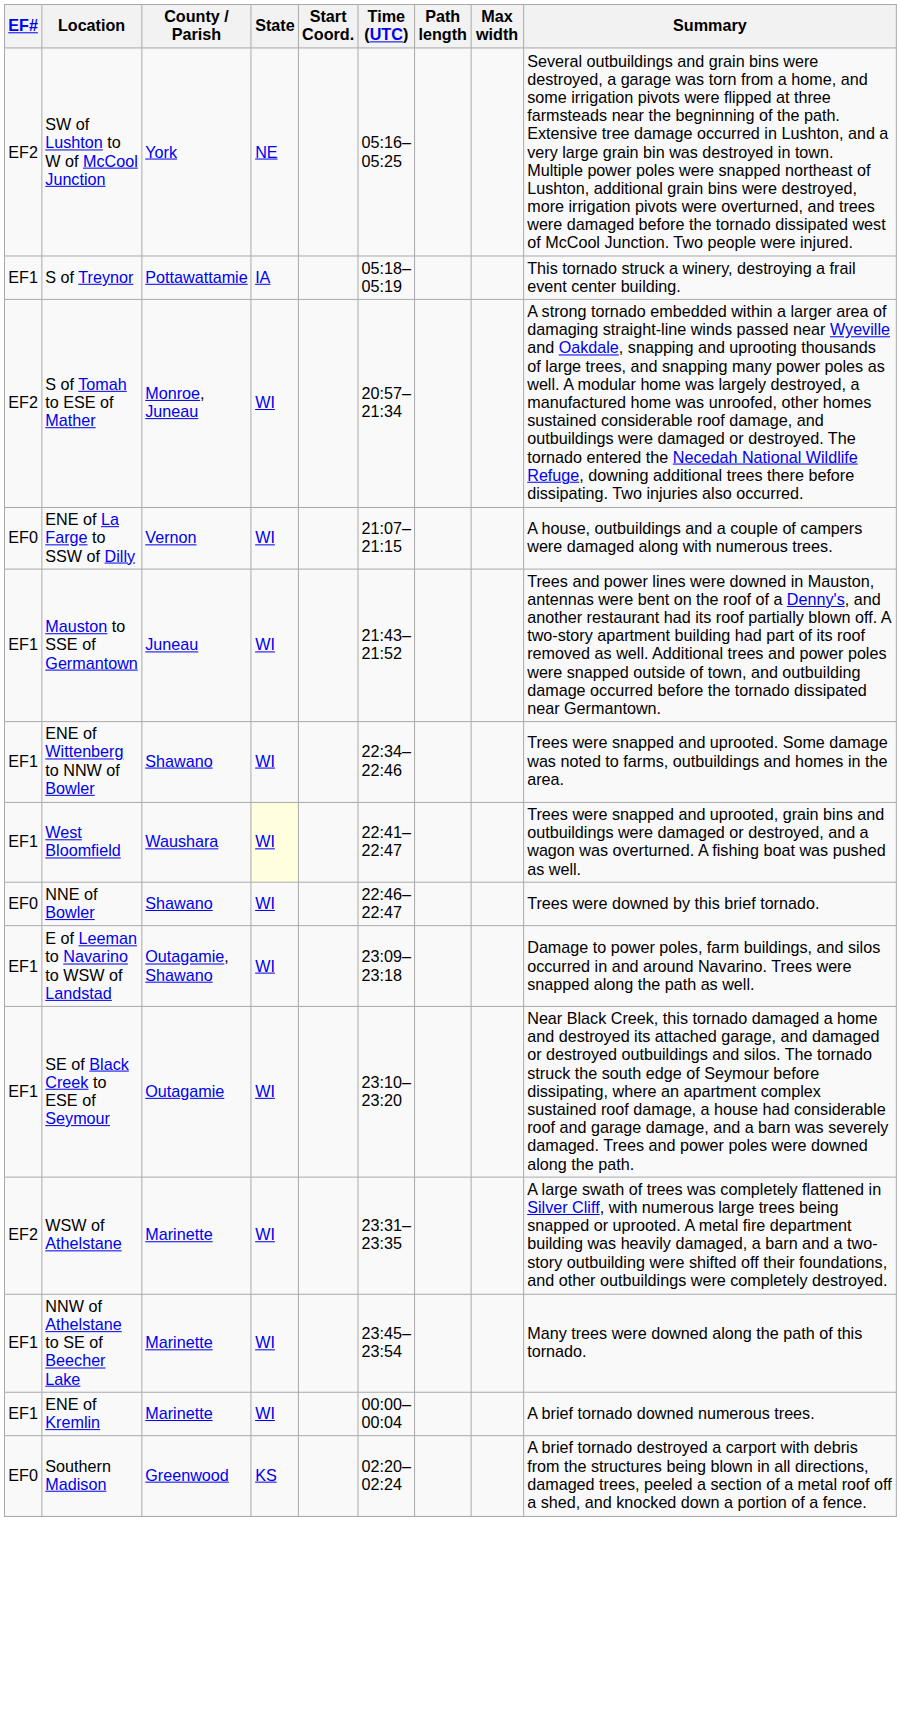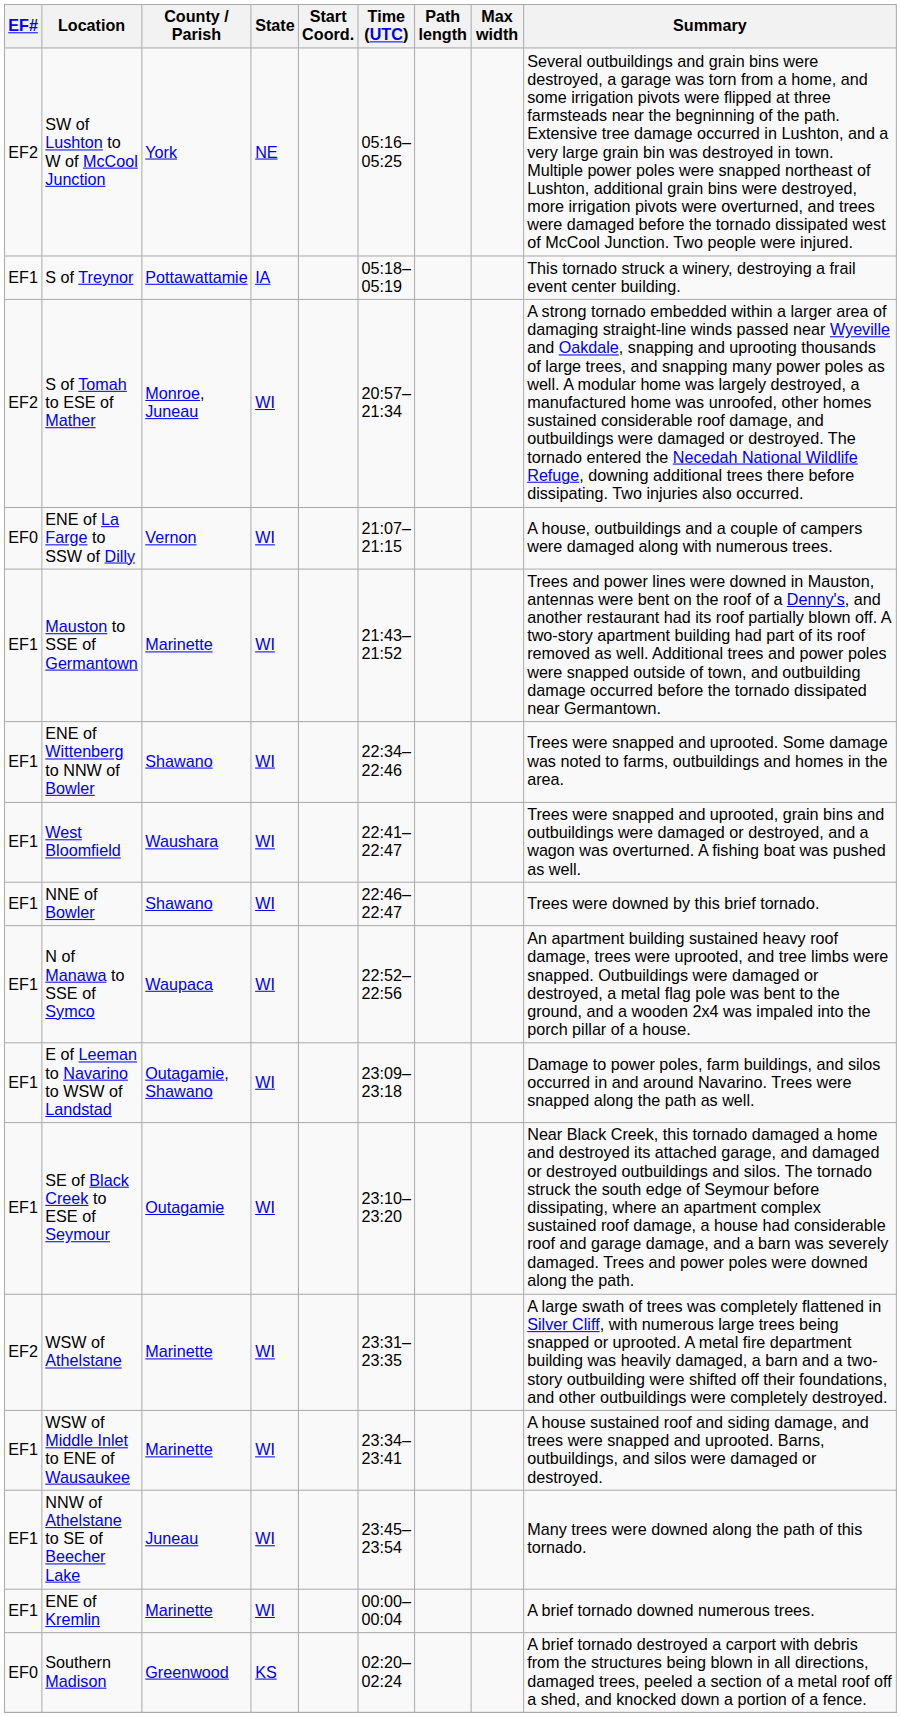(172, 645) Juneau -> (179, 645) Marinette
(265, 842) lightyellow background -> (265, 842) no background
(23, 904) EF0 -> (23, 904) EF1
+ row: (85, 984)
+ row: (88, 1450)
(179, 1342) Marinette -> (172, 1539) Juneau
